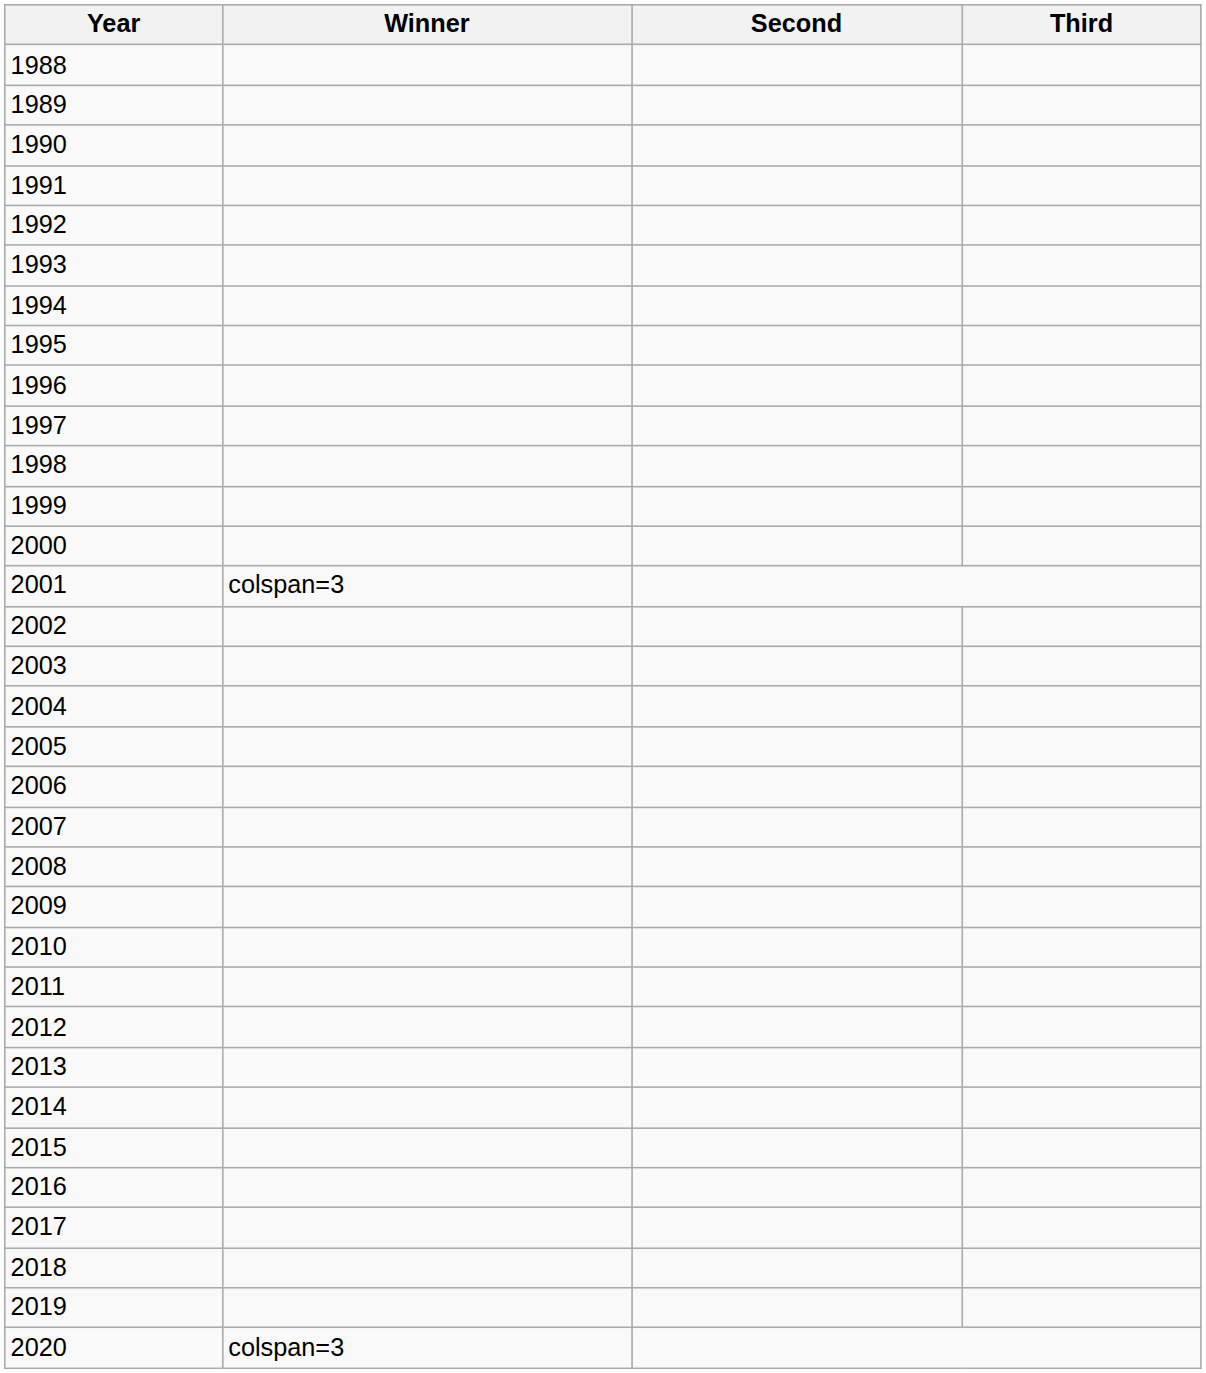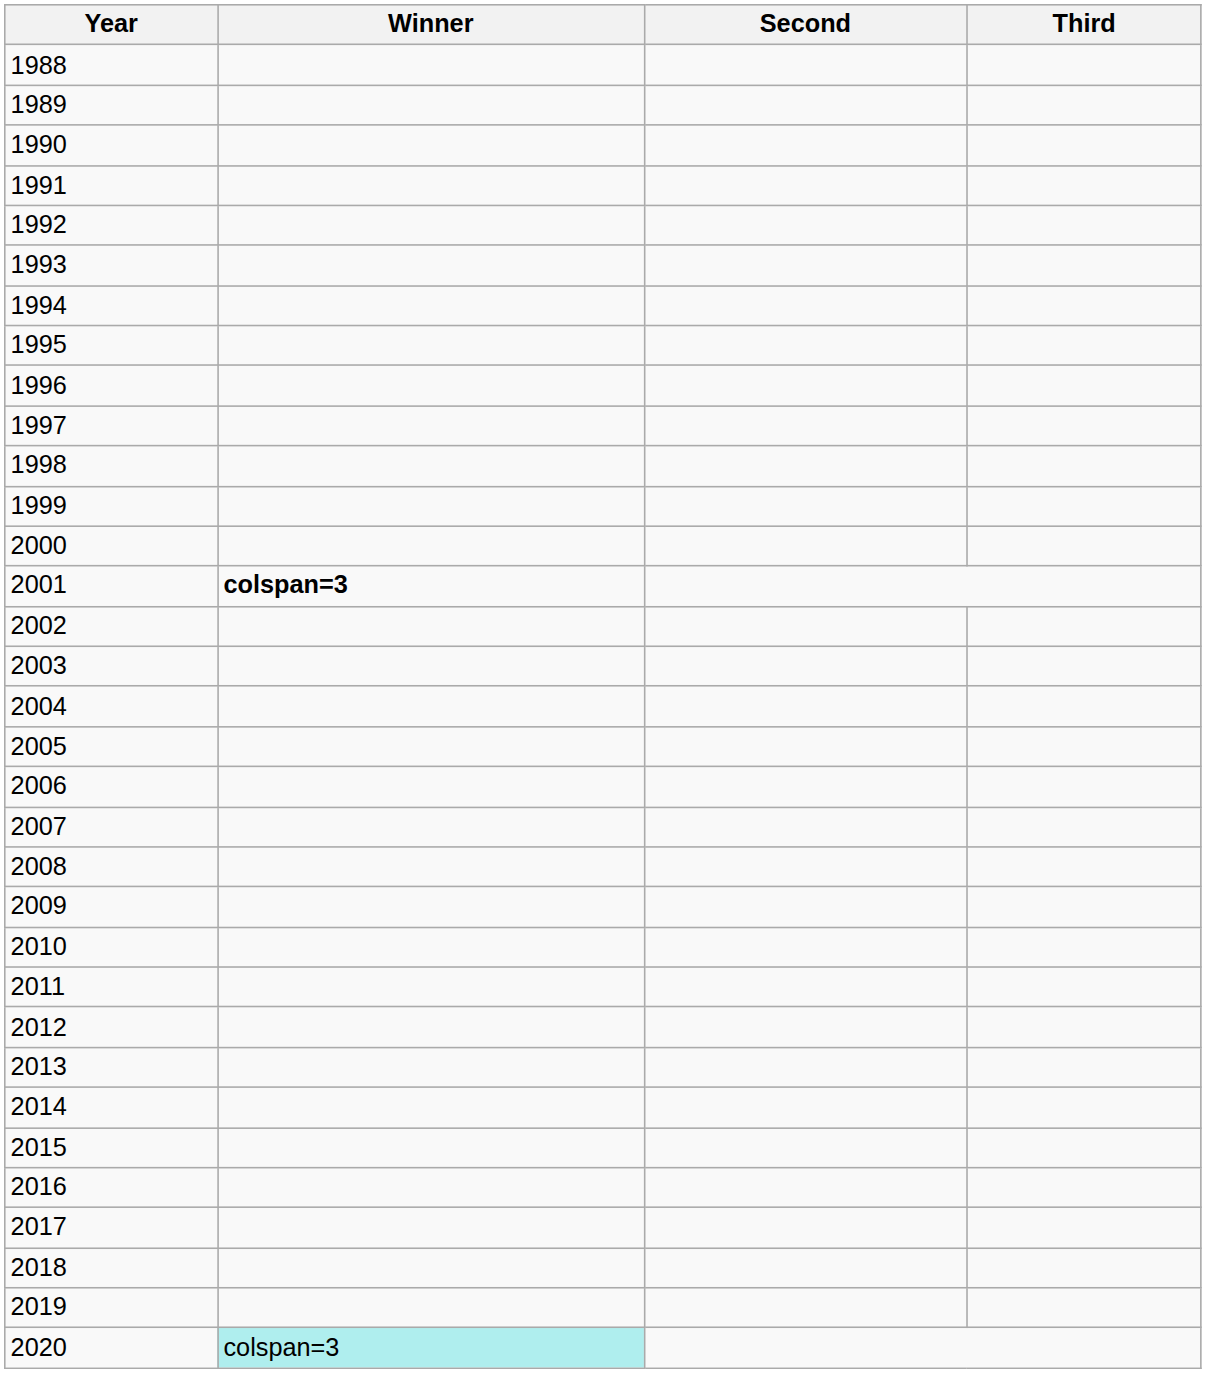(286, 585) normal -> (286, 585) bold
(286, 1347) no background -> (281, 1347) paleturquoise background
